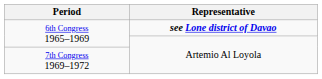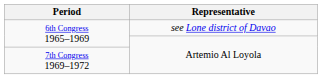(223, 28) bold -> (223, 28) normal
